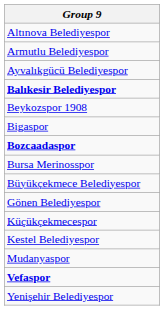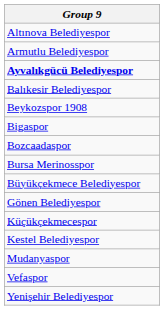(67, 70) normal -> (70, 70) bold
(62, 89) bold -> (59, 89) normal
(41, 145) bold -> (39, 145) normal
(29, 277) bold -> (27, 277) normal
